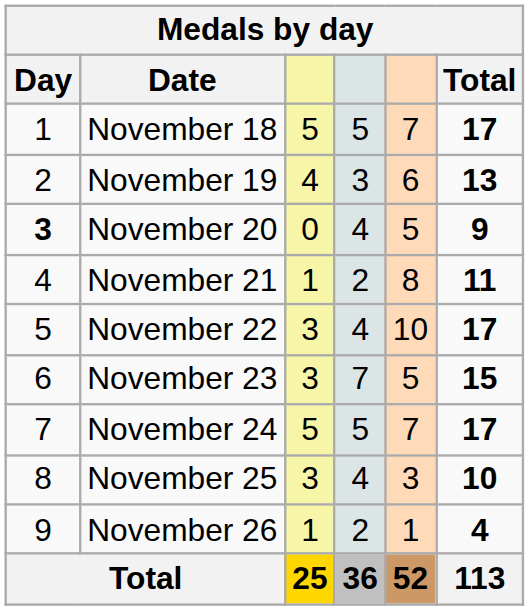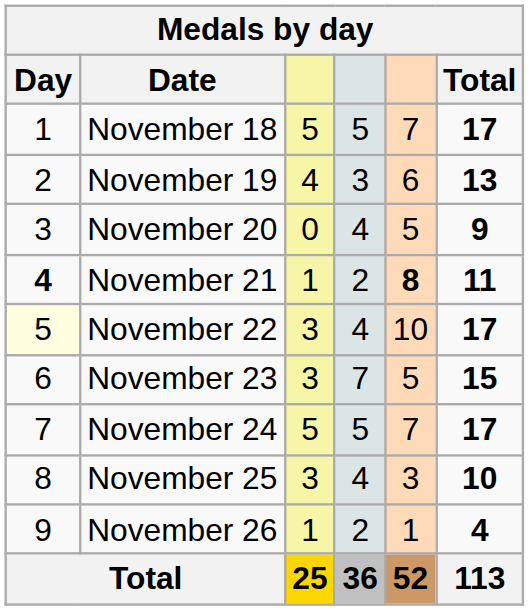(43, 230) bold -> (43, 230) normal
(43, 280) normal -> (43, 280) bold
(410, 280) normal -> (410, 280) bold
(43, 330) no background -> (43, 330) lightyellow background
